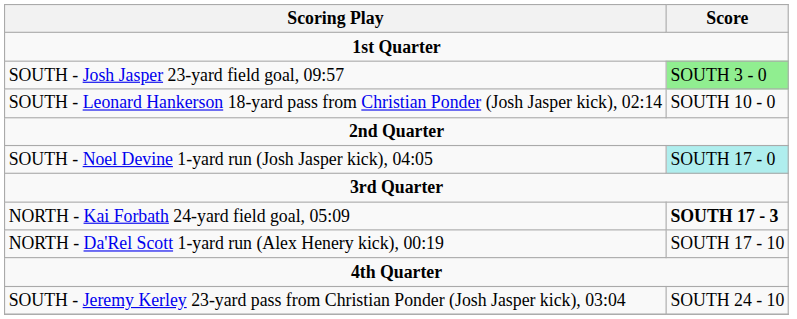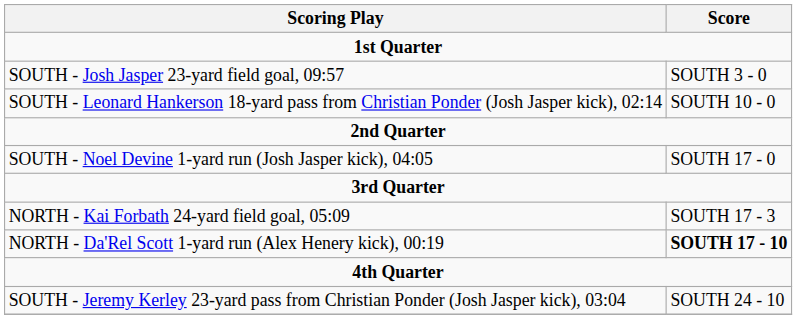(719, 74) lightgreen background -> (719, 74) no background
(723, 159) paleturquoise background -> (723, 159) no background
(724, 215) bold -> (723, 215) normal
(727, 243) normal -> (729, 243) bold
